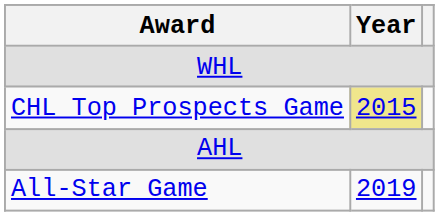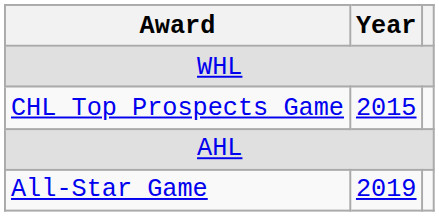(386, 108) khaki background -> (386, 108) no background
